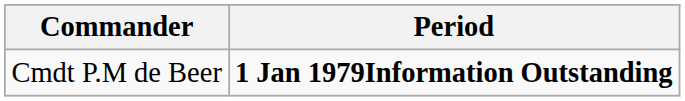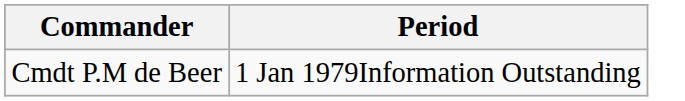(454, 72) bold -> (438, 72) normal
